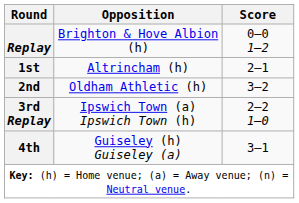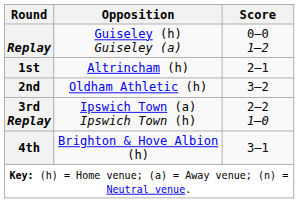(138, 41) Brighton & Hove Albion (h) -> (138, 41) Guiseley (h) Guiseley (a)
(138, 148) Guiseley (h) Guiseley (a) -> (138, 148) Brighton & Hove Albion (h)
